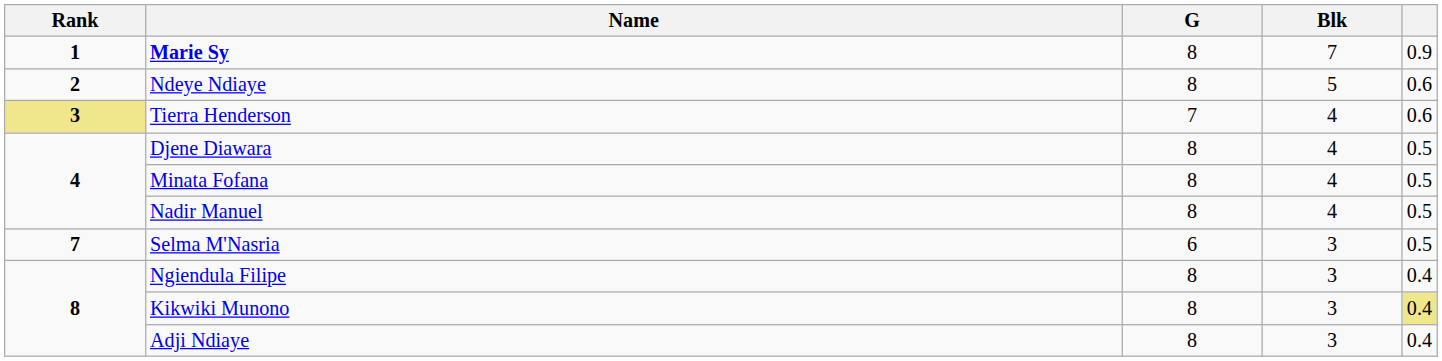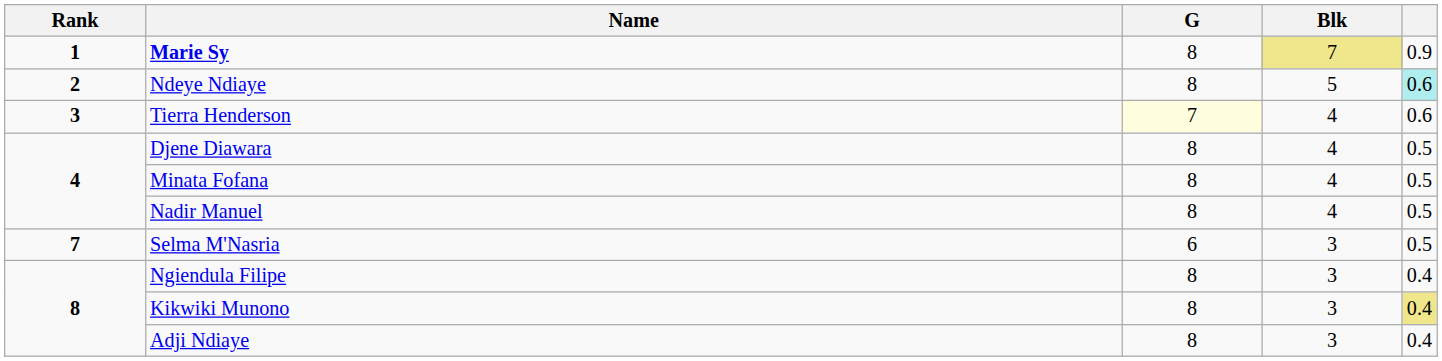(1332, 52) no background -> (1332, 52) khaki background
(1419, 84) no background -> (1419, 84) paleturquoise background
(75, 116) khaki background -> (75, 116) no background
(1192, 116) no background -> (1192, 116) lightyellow background
